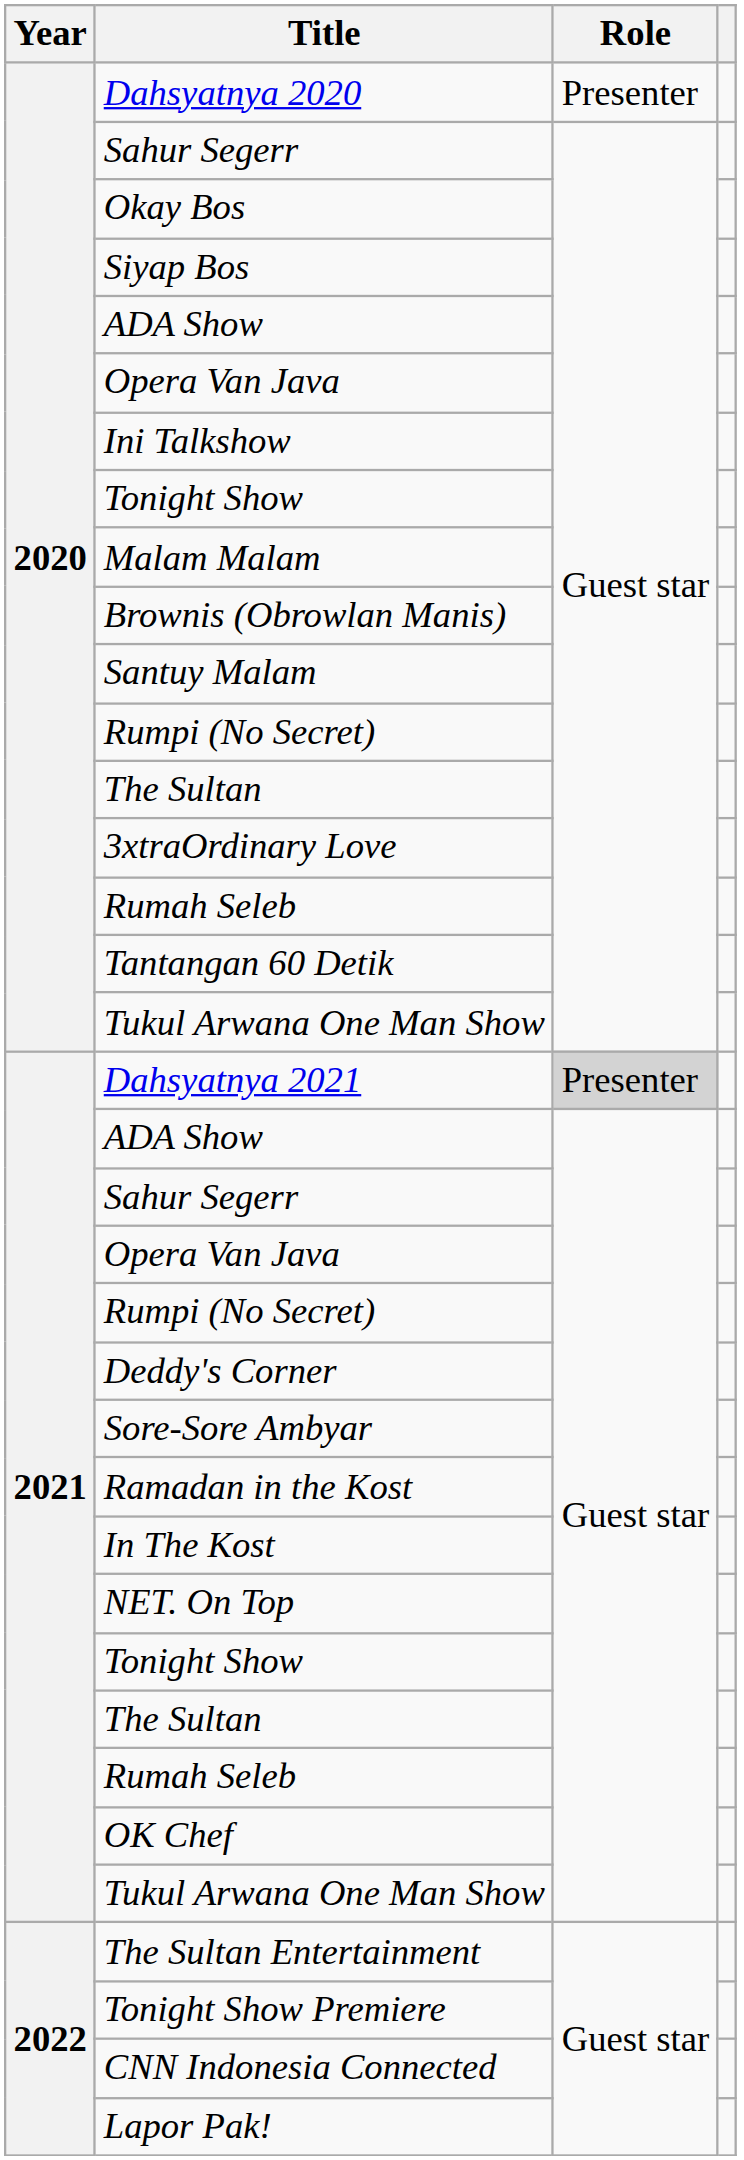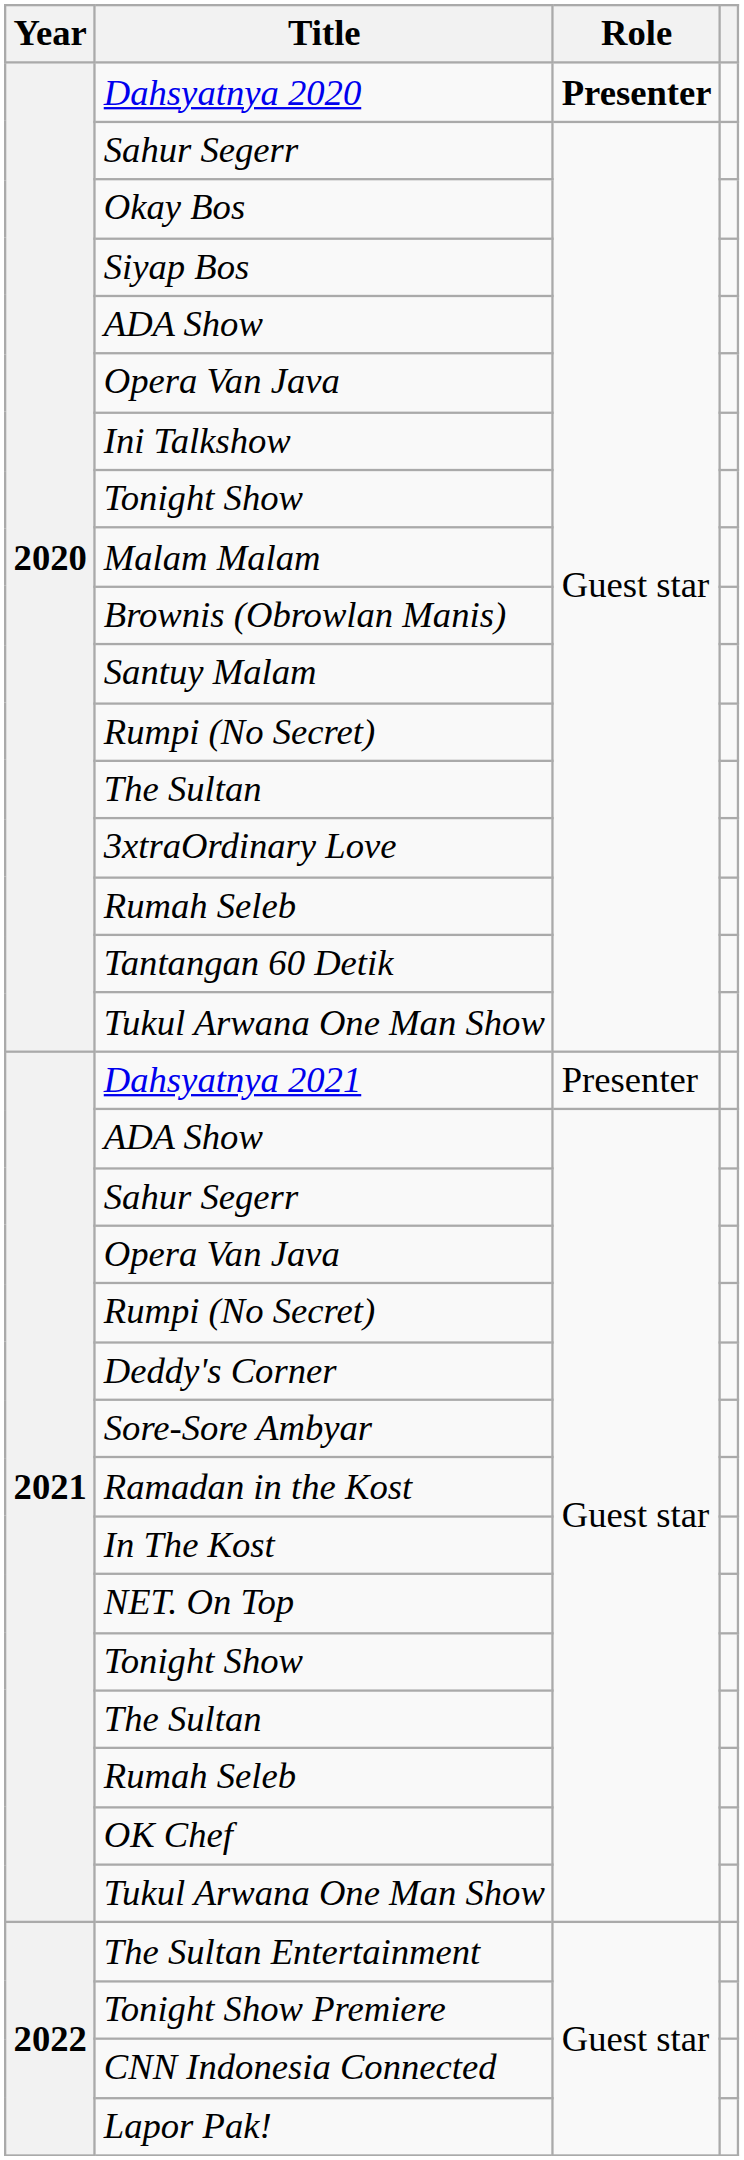(630, 91) normal -> (637, 91) bold
(630, 1079) lightgrey background -> (630, 1079) no background
